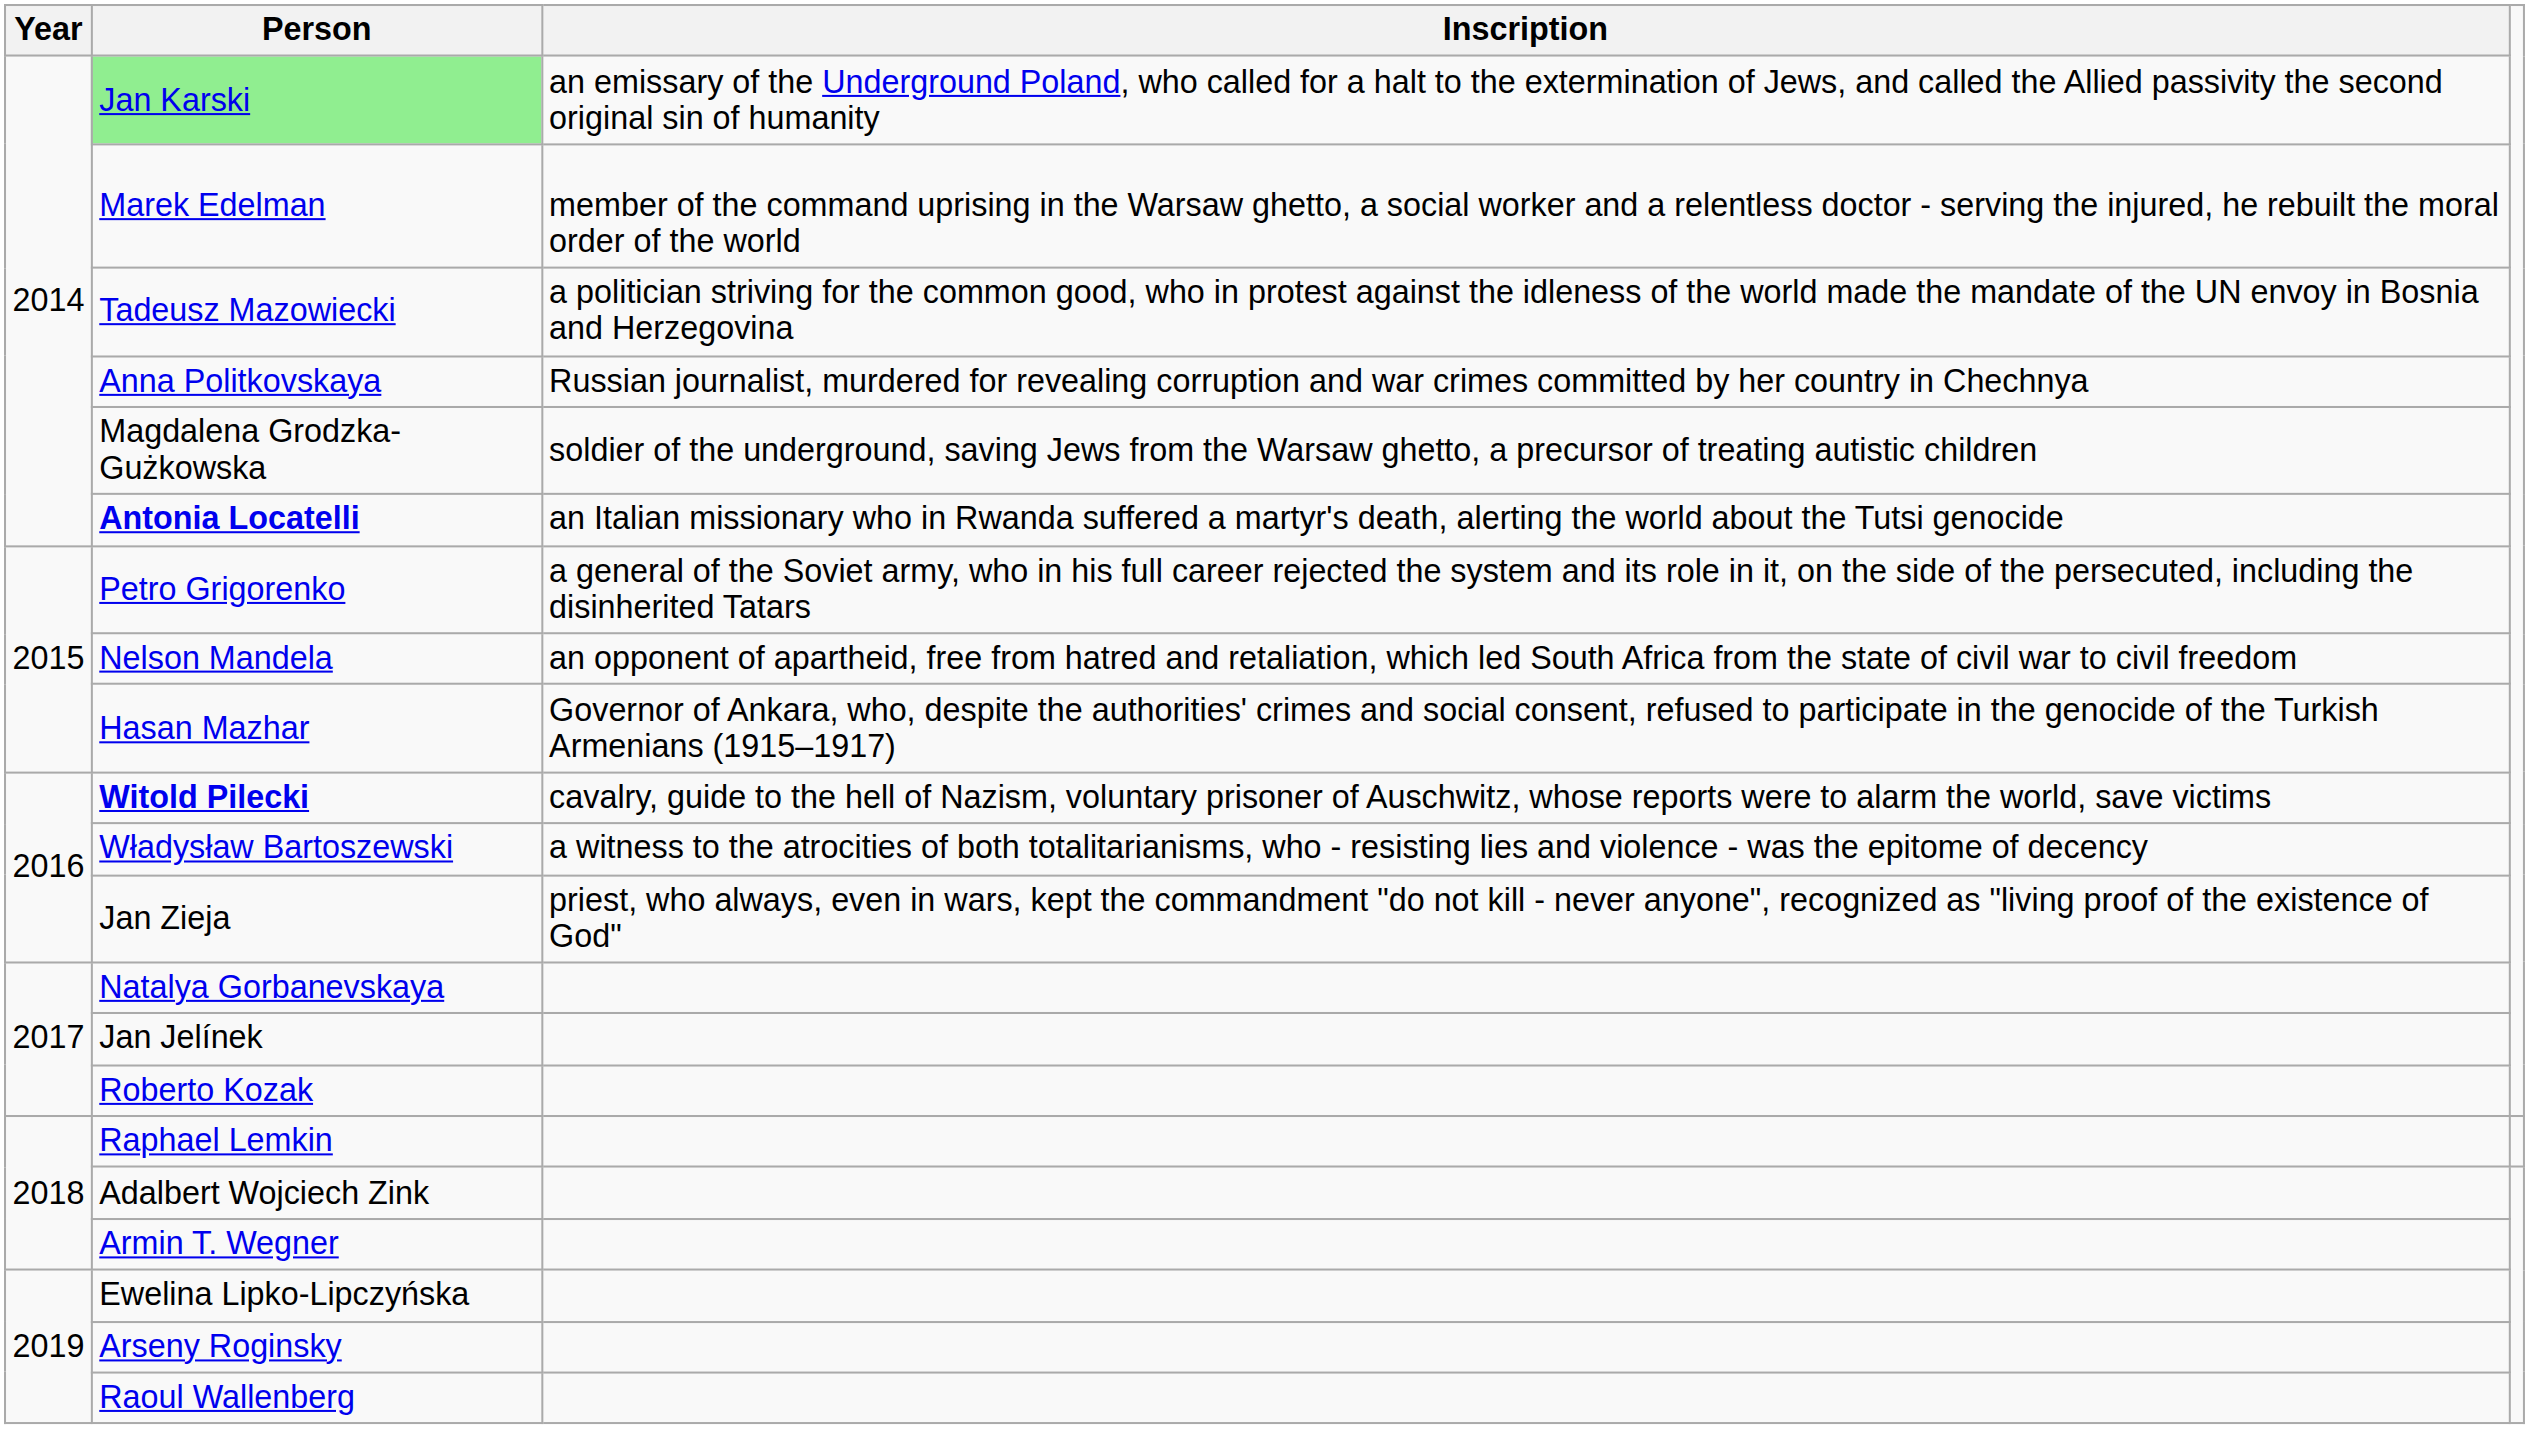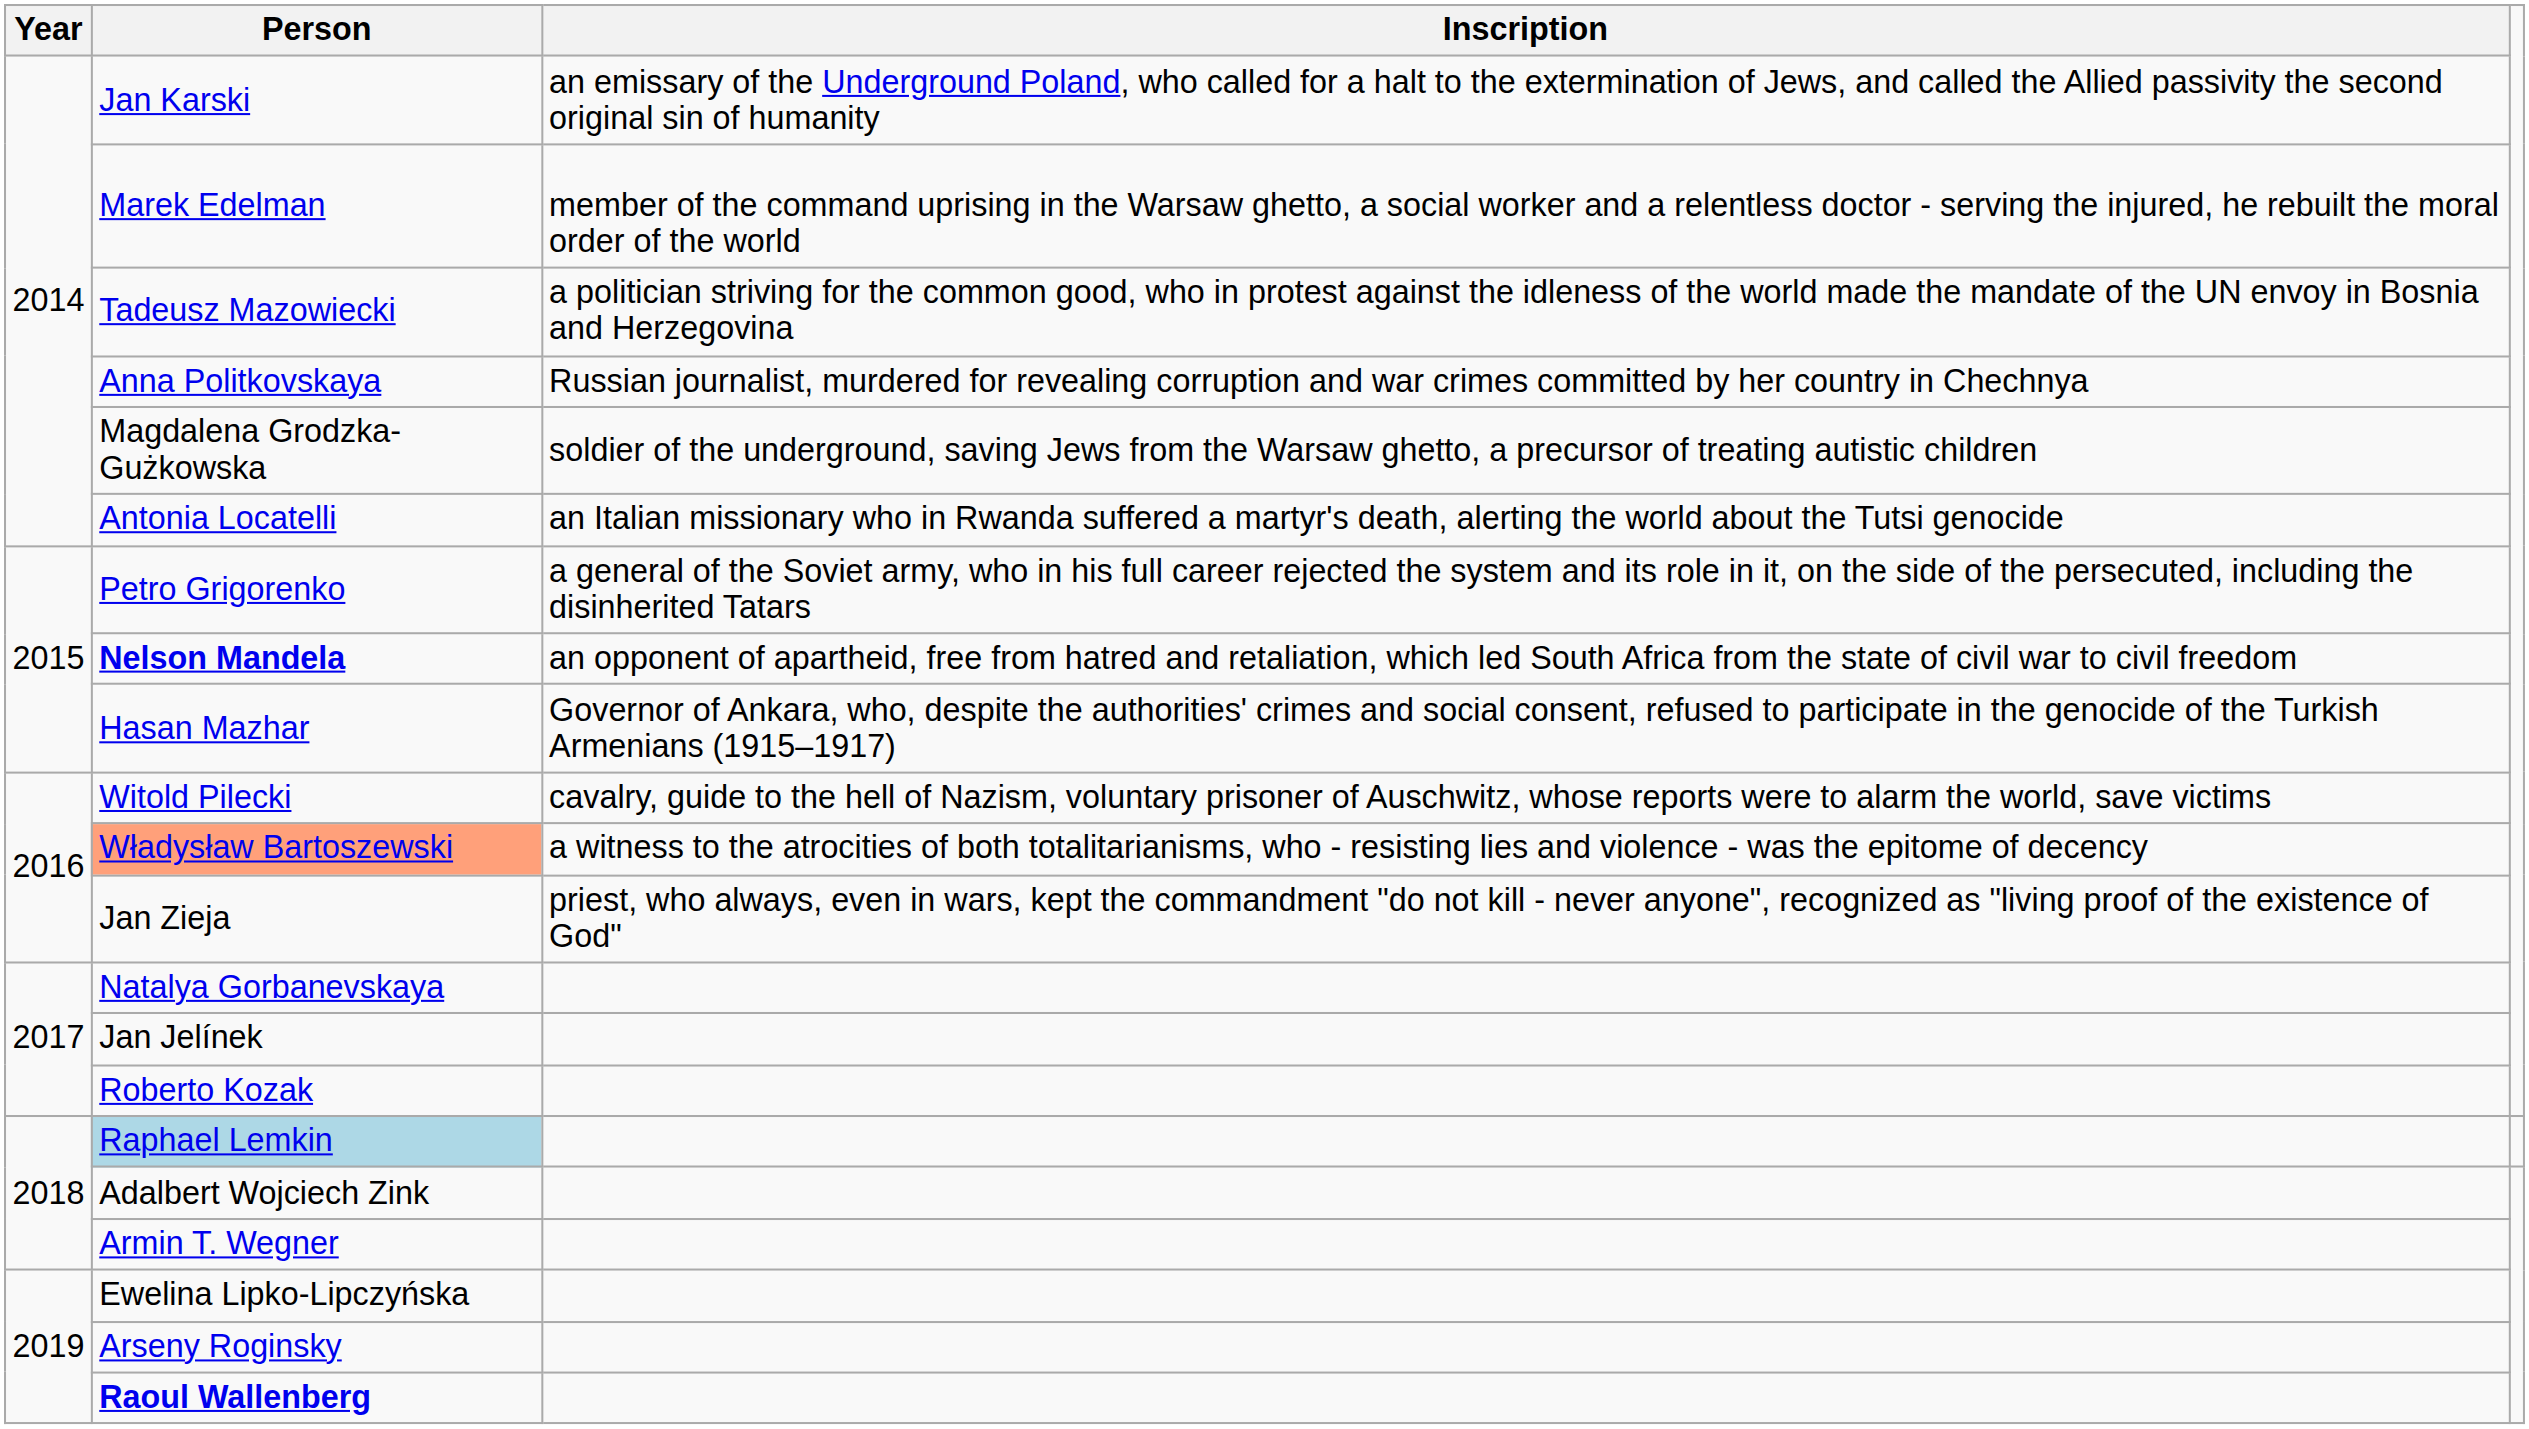(175, 99) lightgreen background -> (175, 99) no background
(229, 519) bold -> (218, 519) normal
(216, 658) normal -> (222, 658) bold
(204, 797) bold -> (195, 797) normal
(276, 848) no background -> (276, 848) lightsalmon background
(216, 1141) no background -> (216, 1141) lightblue background
(227, 1397) normal -> (235, 1397) bold
